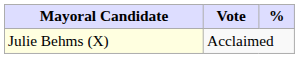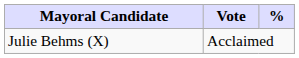(58, 41) lightyellow background -> (58, 41) no background
